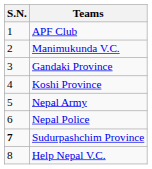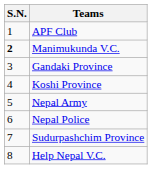(10, 48) normal -> (10, 48) bold
(10, 137) bold -> (10, 137) normal
